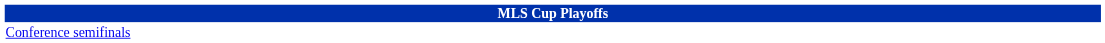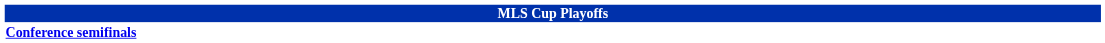(68, 32) normal -> (71, 32) bold
